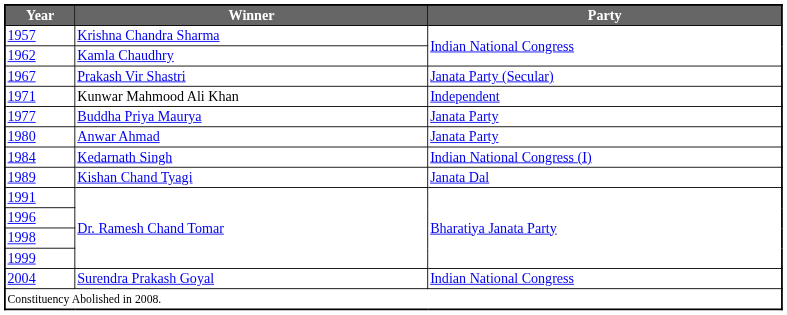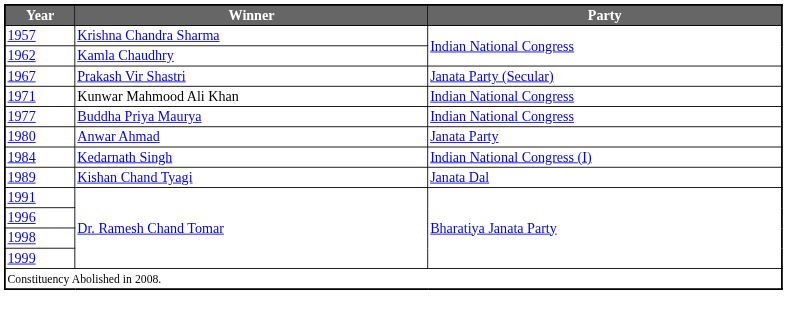(465, 96) Independent -> (502, 96) Indian National Congress
(464, 116) Janata Party -> (502, 116) Indian National Congress
- row: (22, 278)
